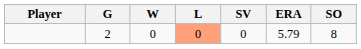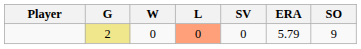(108, 33) no background -> (108, 33) khaki background
(334, 33) 8 -> (334, 33) 9
